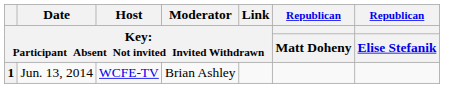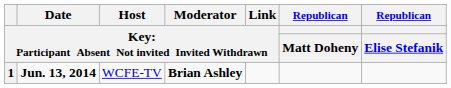(57, 72) normal -> (58, 72) bold
(200, 72) normal -> (205, 72) bold
